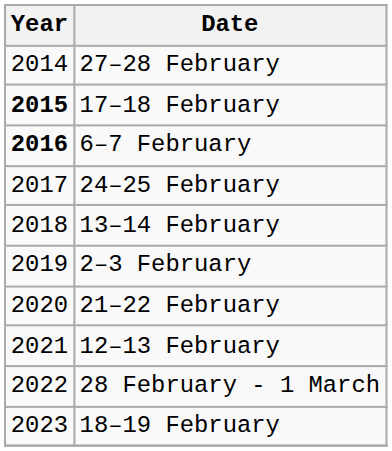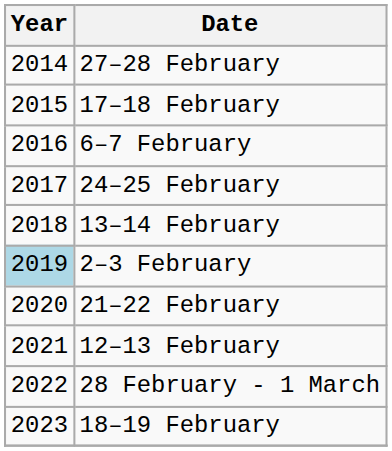(39, 105) bold -> (39, 105) normal
(39, 145) bold -> (39, 145) normal
(39, 265) no background -> (39, 265) lightblue background
